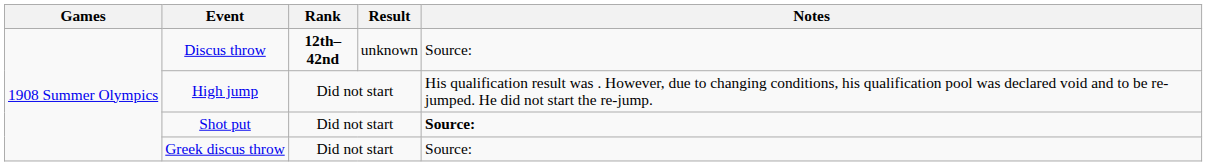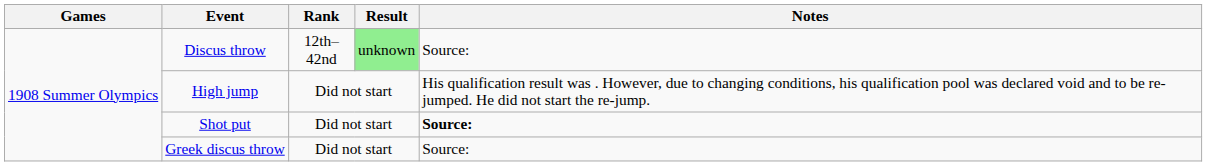(323, 49) bold -> (321, 49) normal
(389, 49) no background -> (387, 49) lightgreen background
